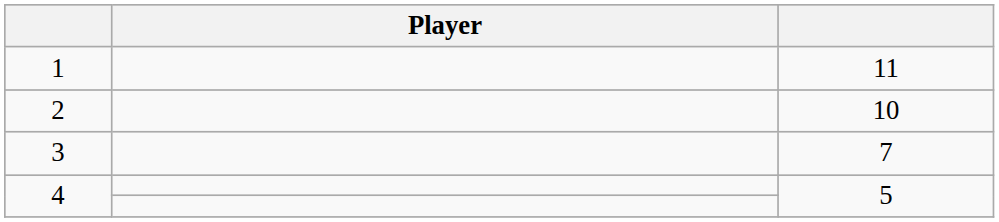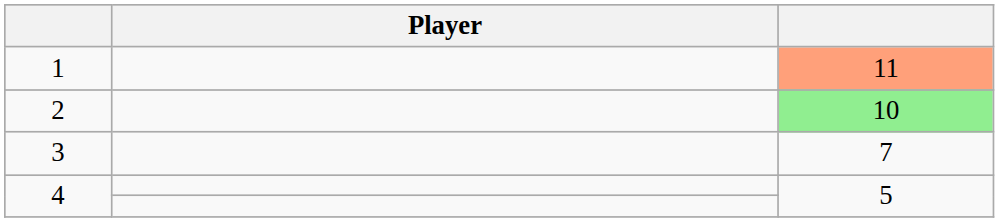(886, 68) no background -> (886, 68) lightsalmon background
(886, 110) no background -> (886, 110) lightgreen background
